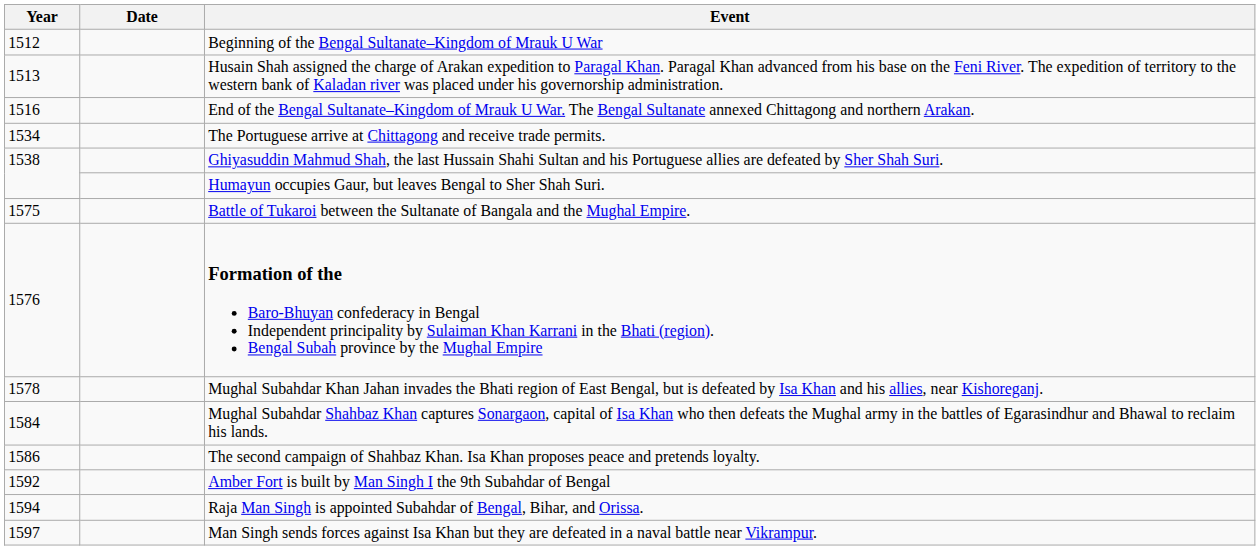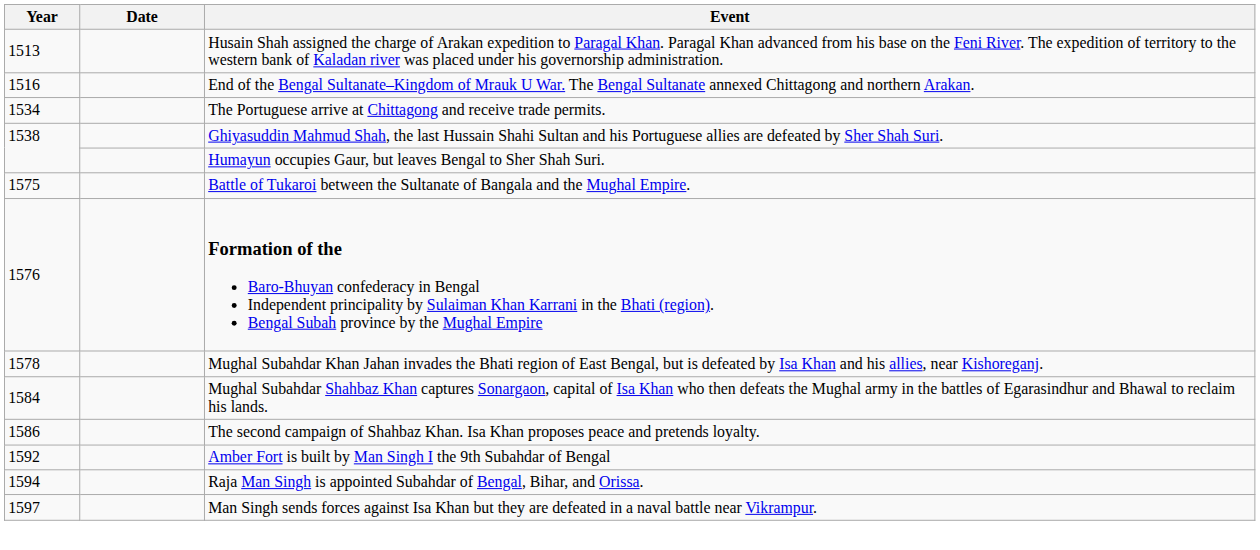- row: (405, 42)
